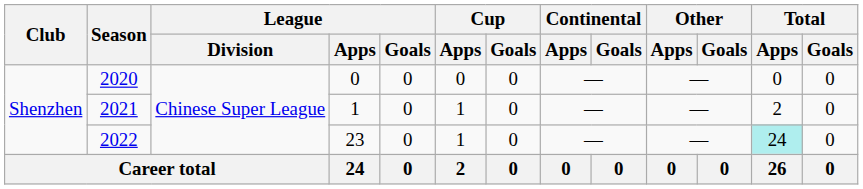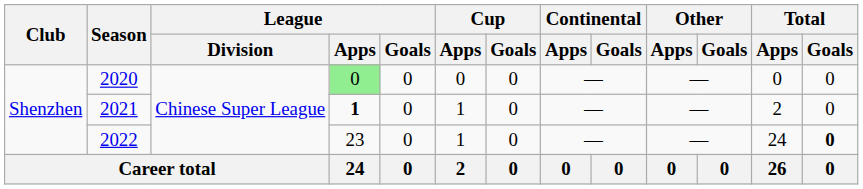(355, 79) no background -> (355, 79) lightgreen background
(355, 109) normal -> (355, 109) bold
(777, 139) paleturquoise background -> (777, 139) no background
(830, 139) normal -> (830, 139) bold
